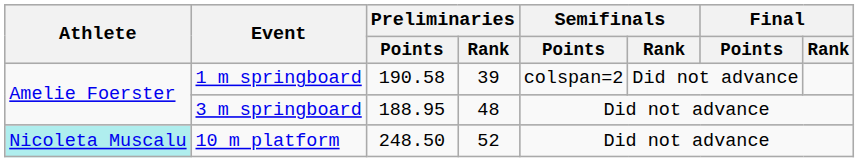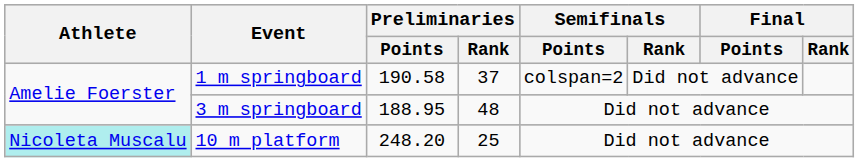(488, 79) 39 -> (488, 79) 37
(412, 141) 248.50 -> (412, 141) 248.20
(488, 141) 52 -> (488, 141) 25
